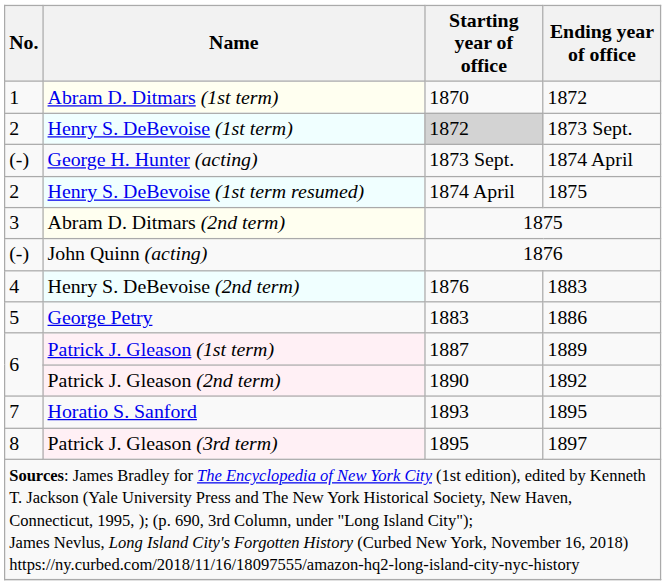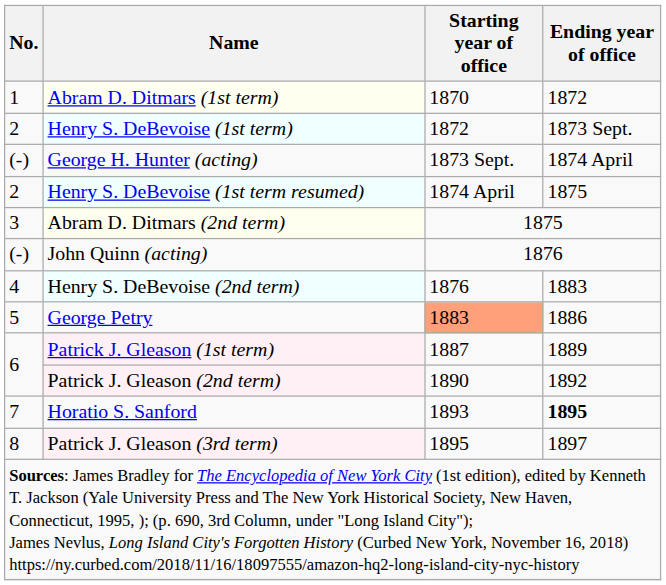(449, 128) lightgrey background -> (449, 128) no background
(449, 317) no background -> (449, 317) lightsalmon background
(567, 411) normal -> (567, 411) bold
